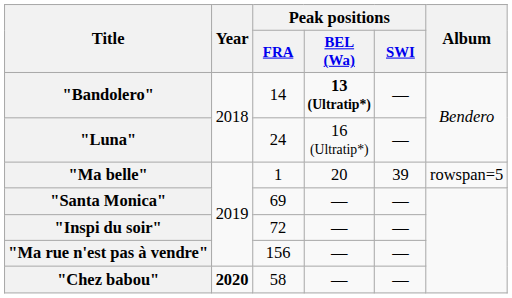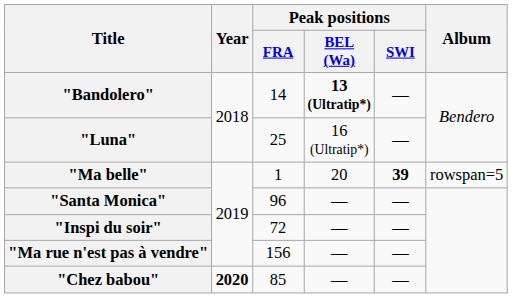(278, 139) 24 -> (278, 139) 25
(400, 175) normal -> (400, 175) bold
(278, 201) 69 -> (278, 201) 96
(278, 279) 58 -> (278, 279) 85
